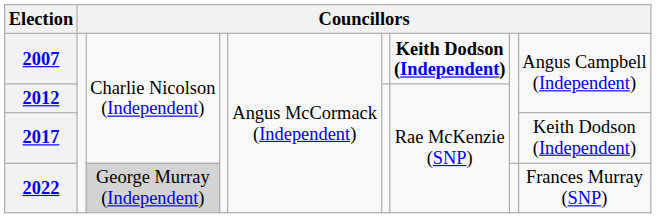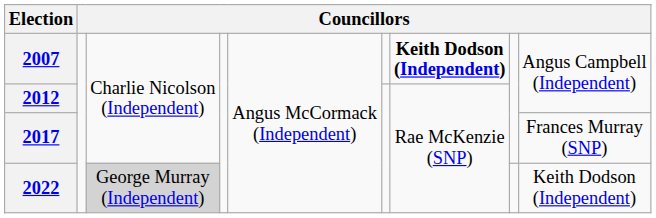(584, 137) Keith Dodson (Independent) -> (584, 137) Frances Murray (SNP)
(584, 187) Frances Murray (SNP) -> (584, 187) Keith Dodson (Independent)
